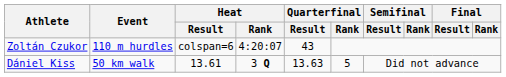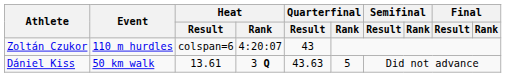(308, 64) 13.63 -> (308, 64) 43.63
